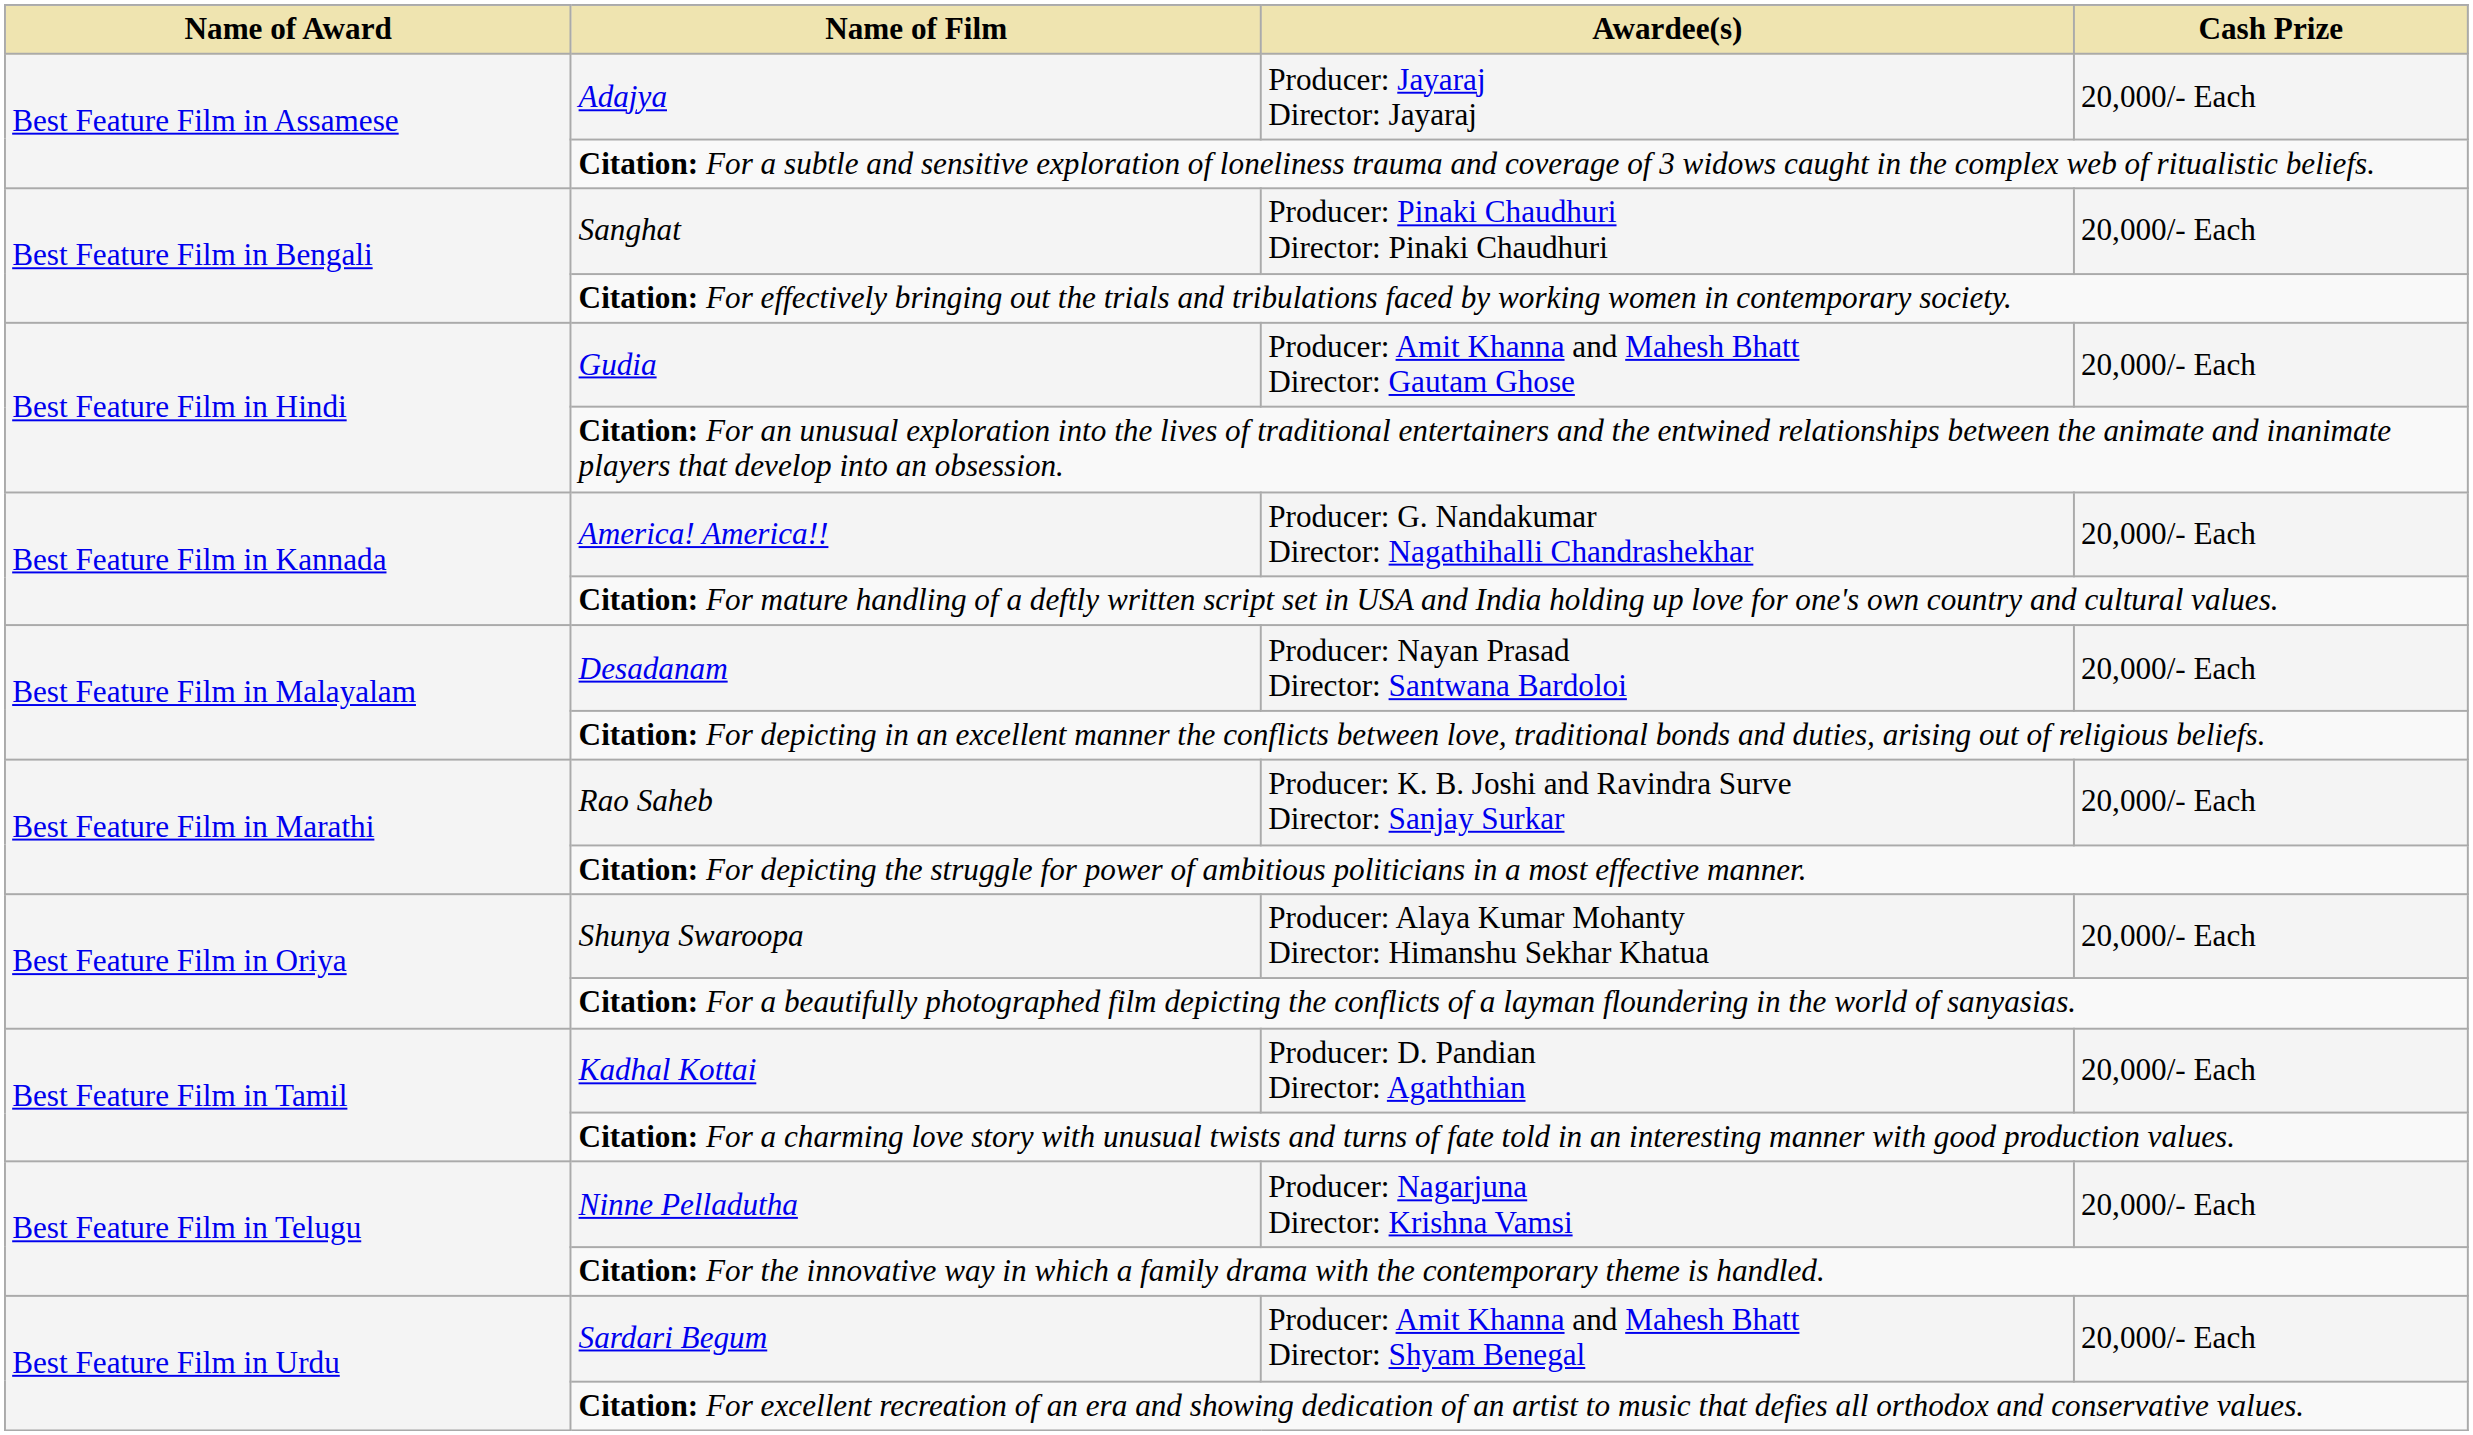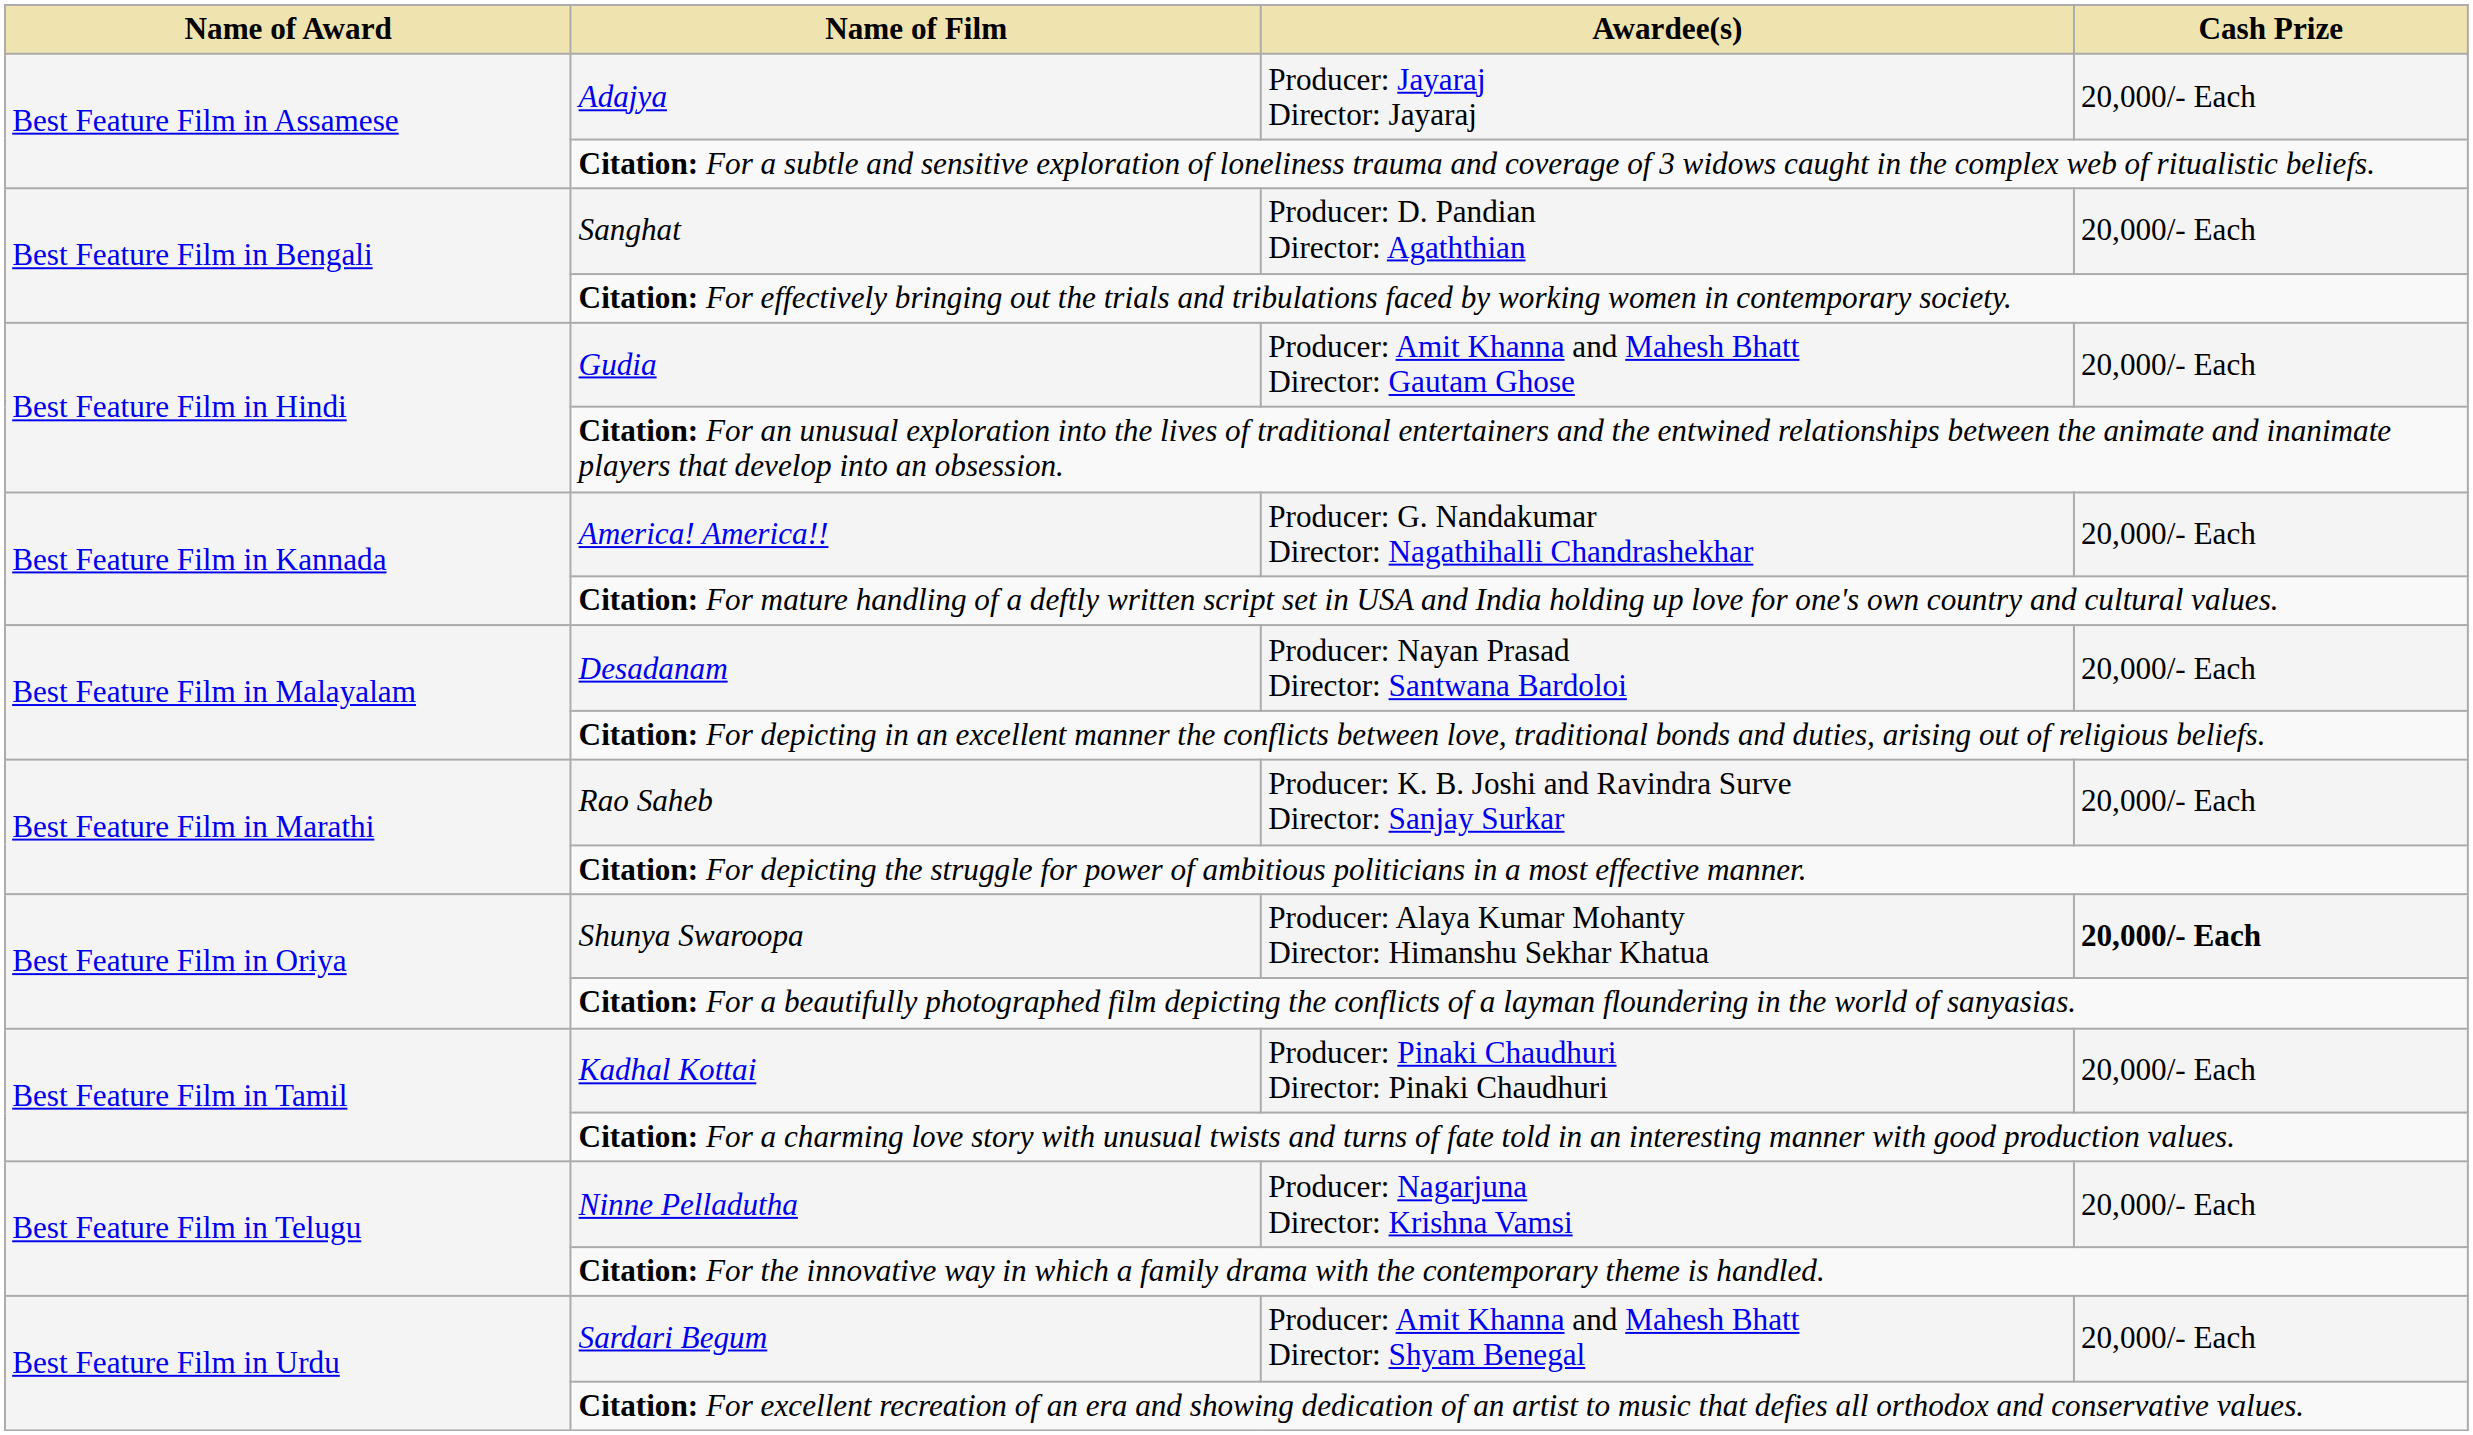(1442, 230) Producer: Pinaki Chaudhuri Director: Pinaki Chaudhuri -> (1402, 230) Producer: D. Pandian Director: Agaththian
(2168, 935) normal -> (2171, 935) bold
(1402, 1069) Producer: D. Pandian Director: Agaththian -> (1442, 1069) Producer: Pinaki Chaudhuri Director: Pinaki Chaudhuri
